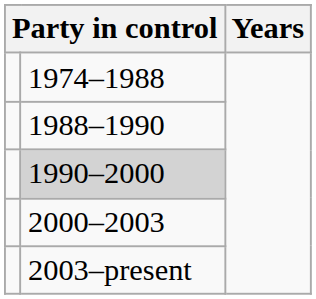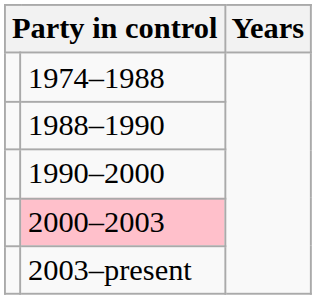(96, 173) lightgrey background -> (96, 173) no background
(96, 221) no background -> (96, 221) pink background
